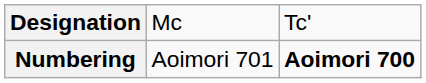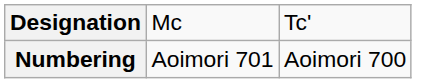(350, 58) bold -> (345, 58) normal
